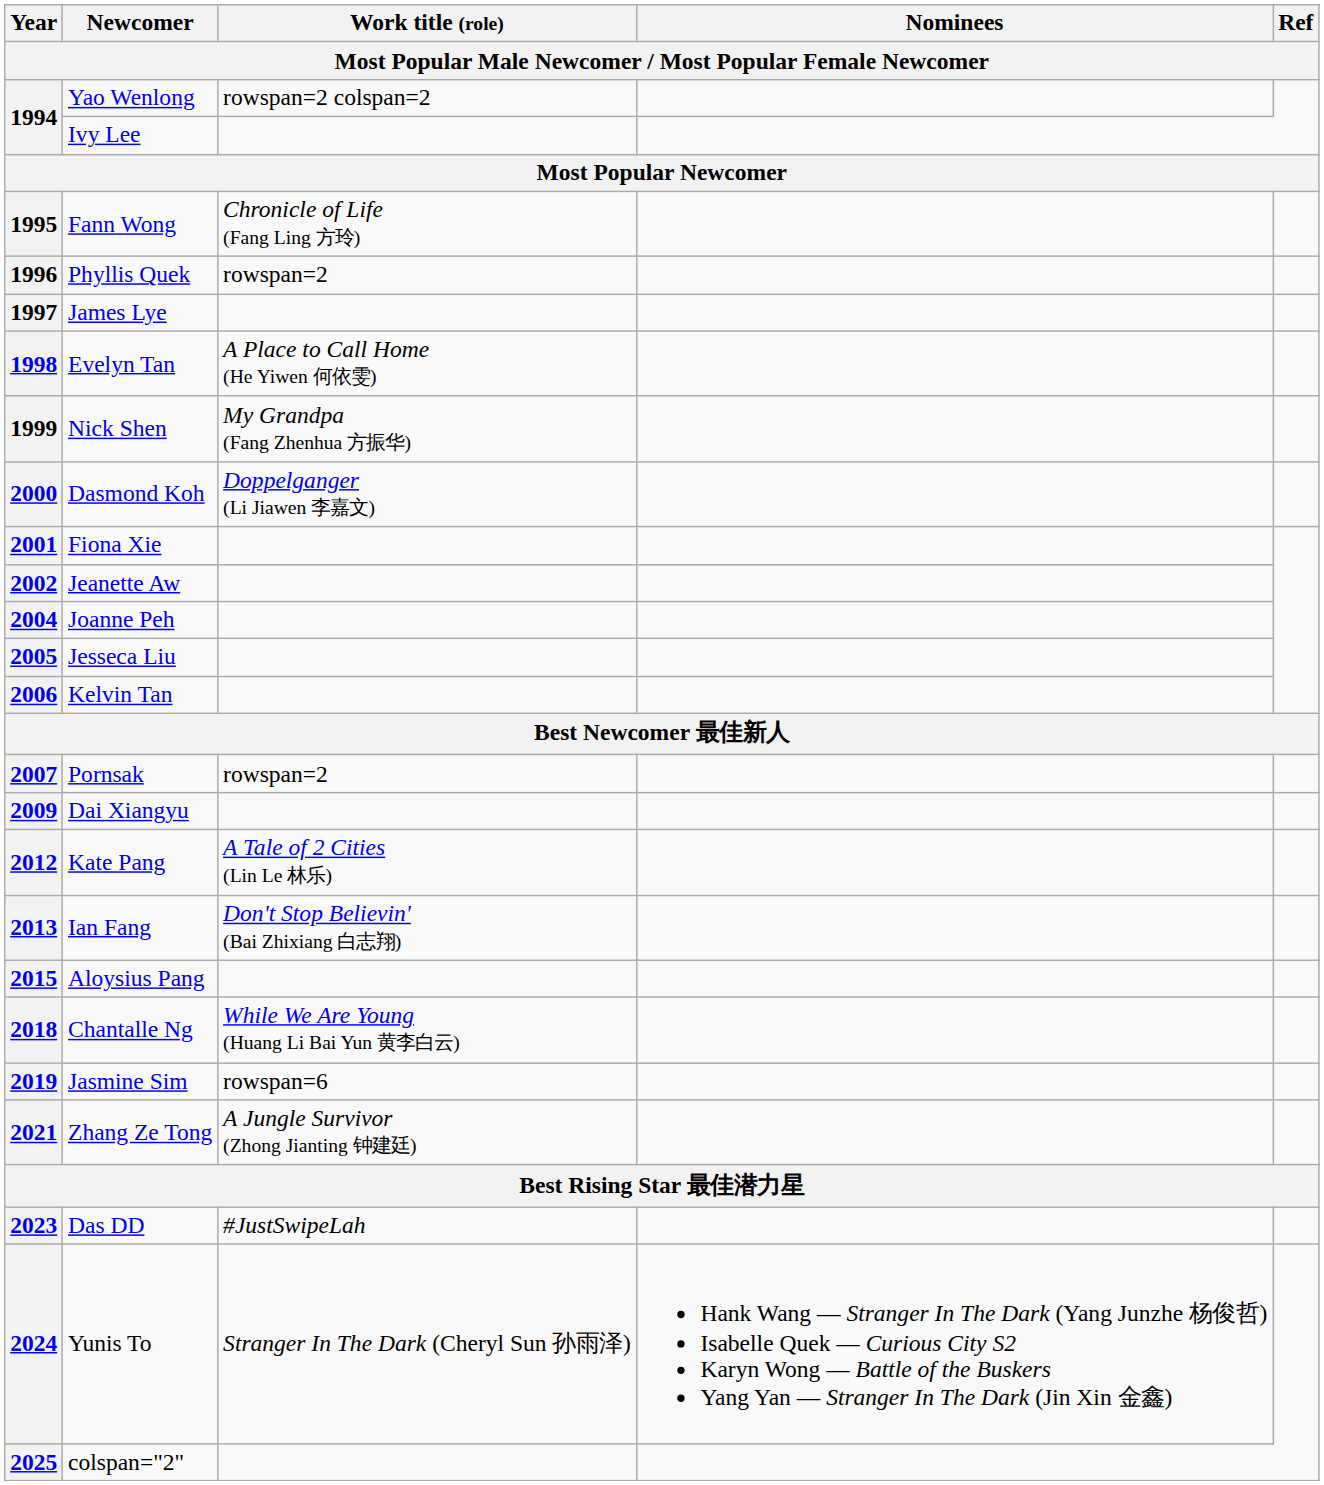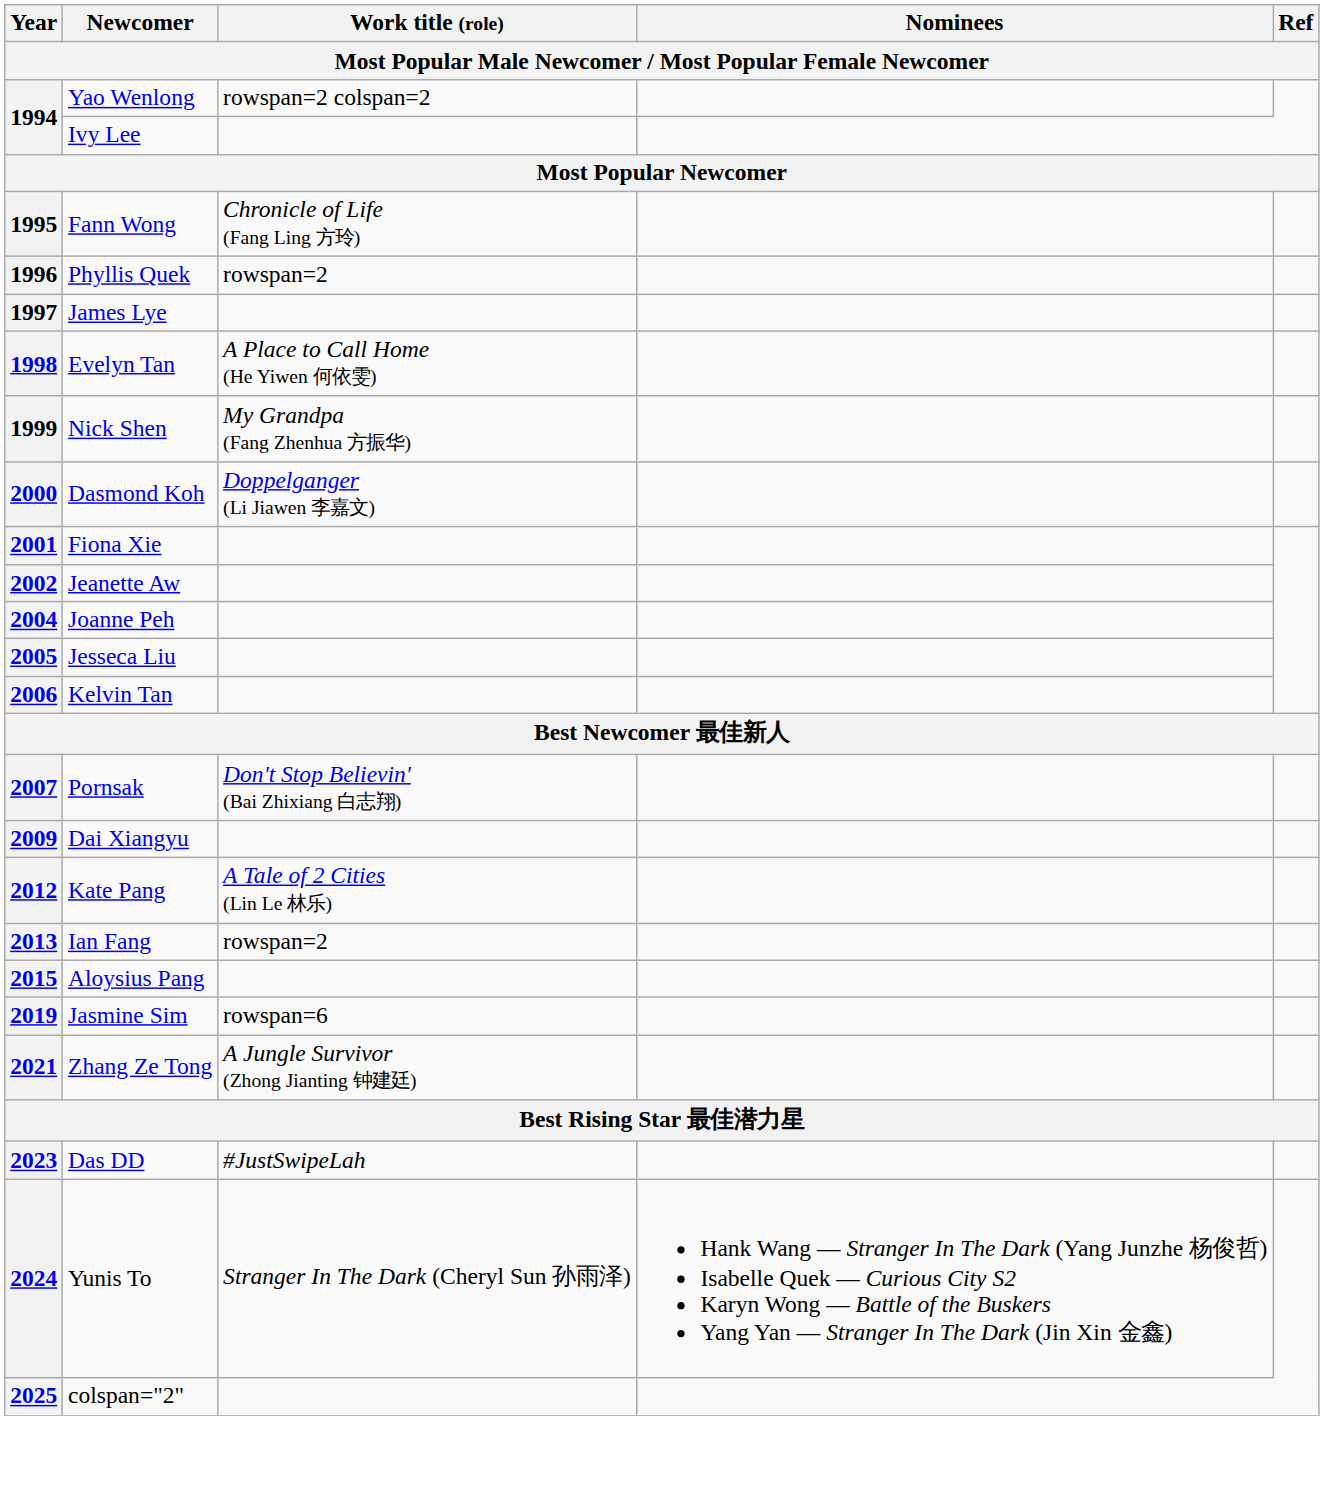(275, 773) rowspan=2 -> (317, 786) Don't Stop Believin' (Bai Zhixiang 白志翔)
(317, 926) Don't Stop Believin' (Bai Zhixiang 白志翔) -> (275, 941) rowspan=2
- row: (34, 1029)
